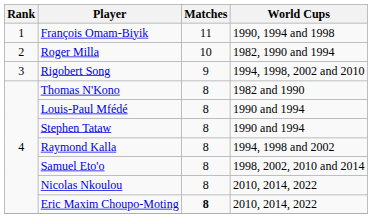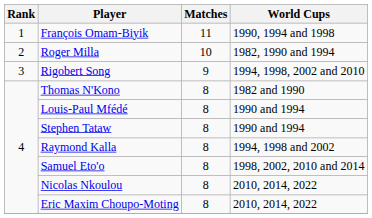(206, 204) bold -> (206, 204) normal
